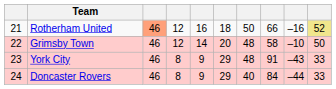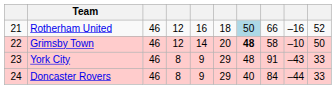(155, 28) lightsalmon background -> (155, 28) no background
(249, 28) no background -> (249, 28) lightblue background
(319, 28) khaki background -> (319, 28) no background
(249, 44) normal -> (249, 44) bold
